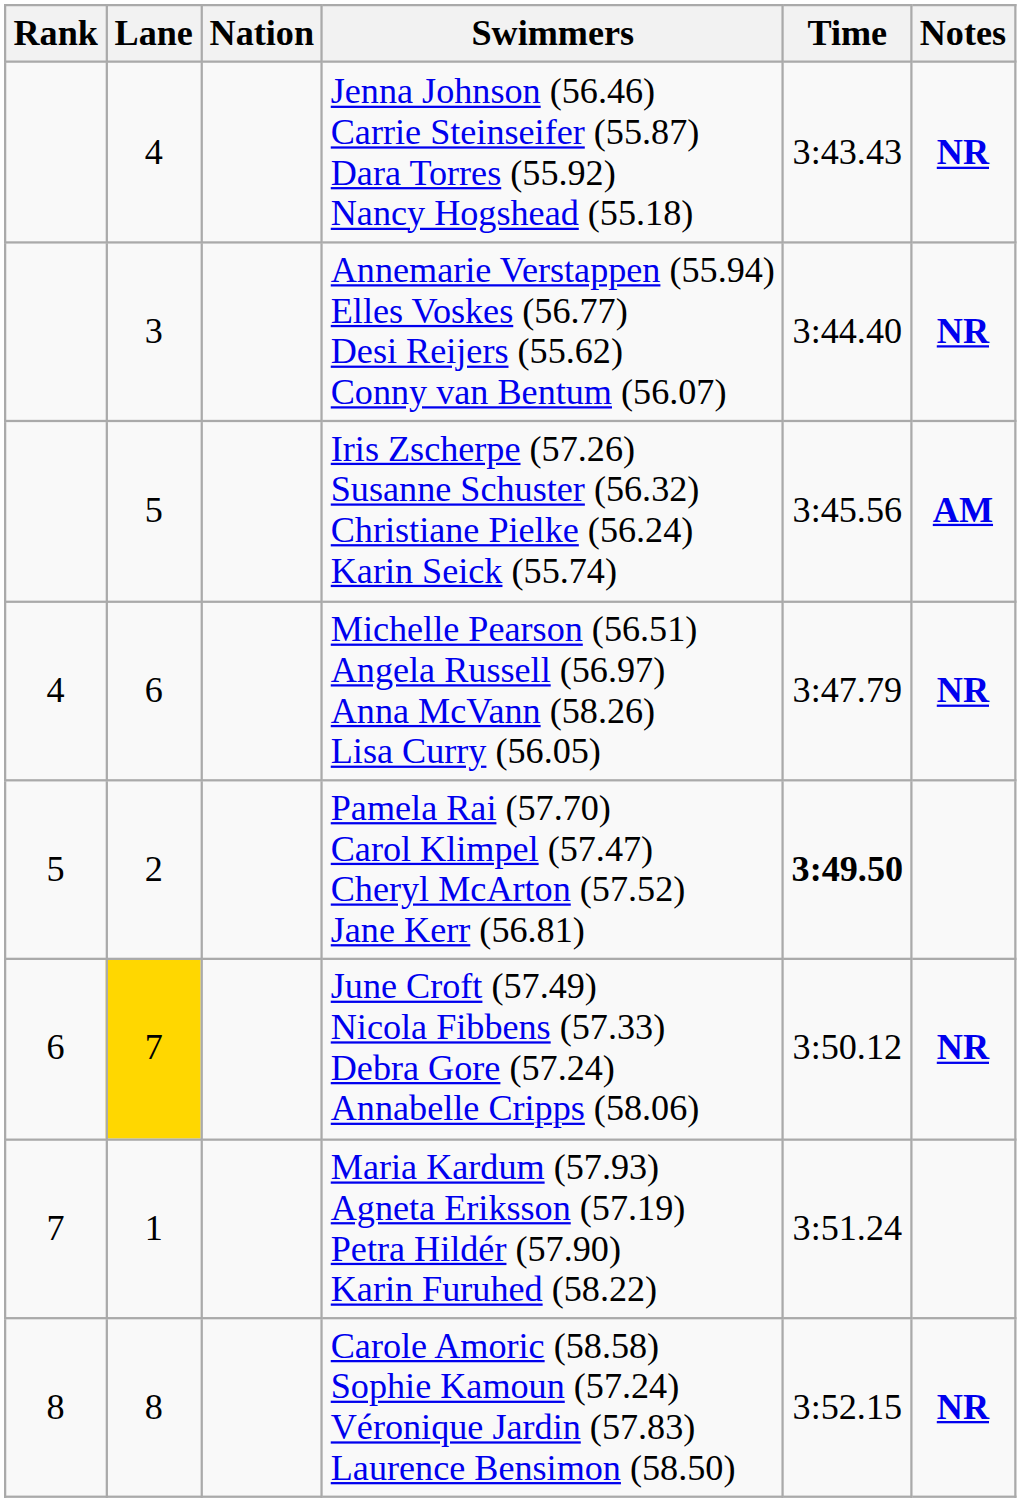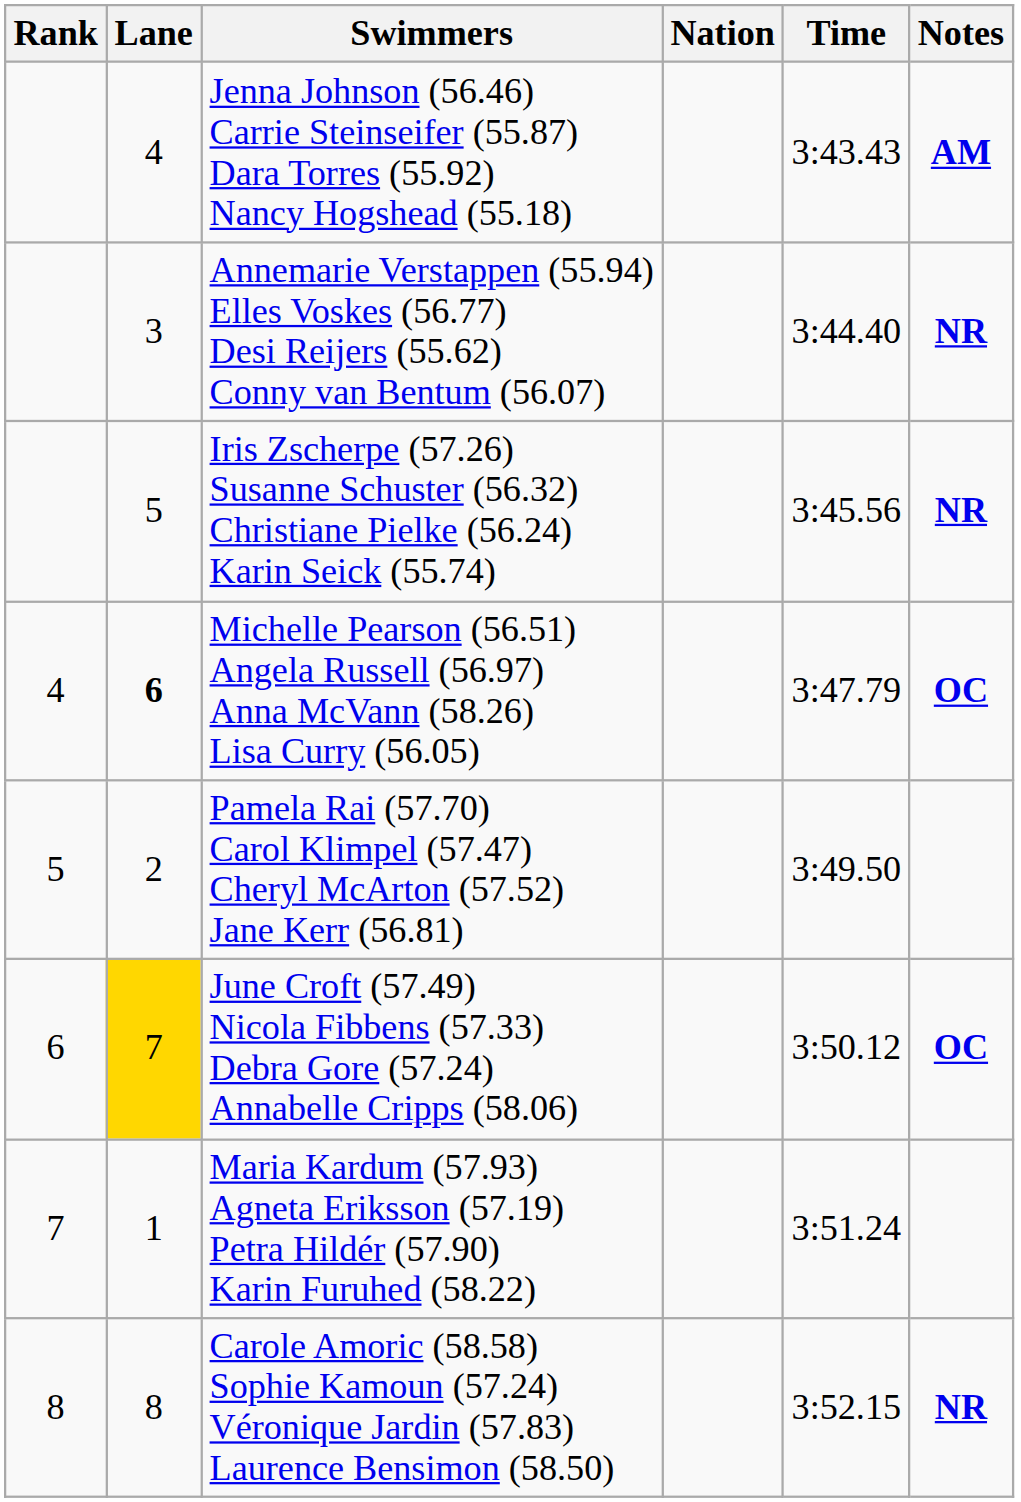columns swapped: (262, 33) <-> (553, 33)
(963, 151) NR -> (961, 151) AM
(963, 510) AM -> (961, 510) NR
(154, 689) normal -> (154, 689) bold
(963, 689) NR -> (961, 689) OC
(847, 869) bold -> (846, 869) normal
(963, 1048) NR -> (961, 1048) OC
